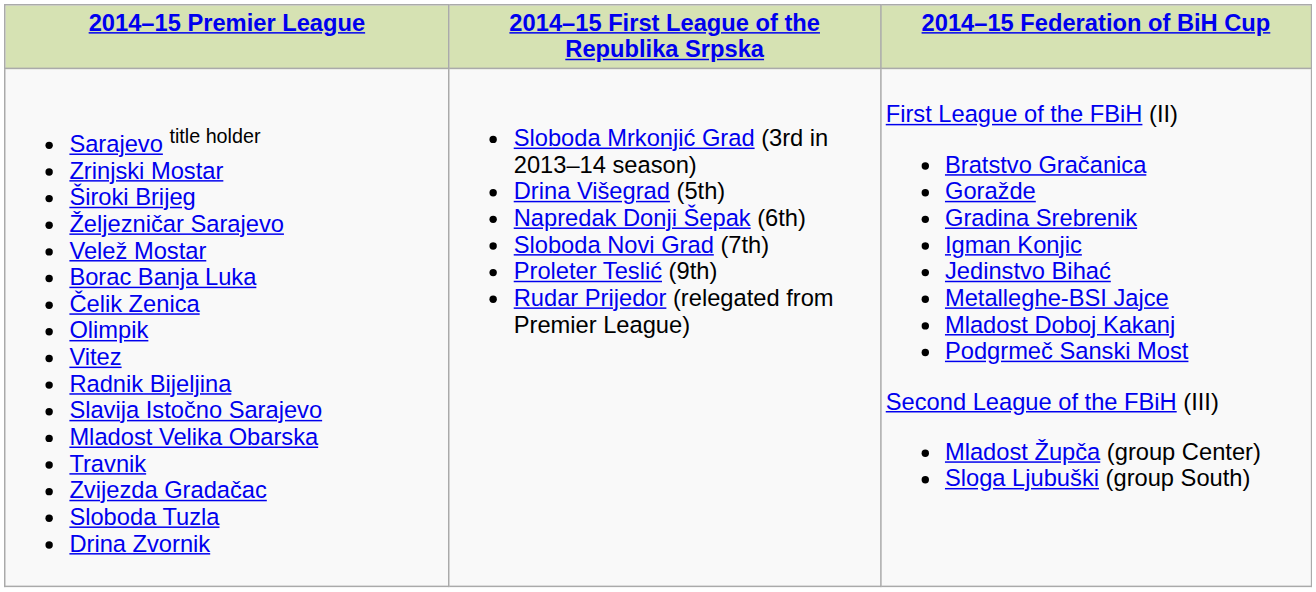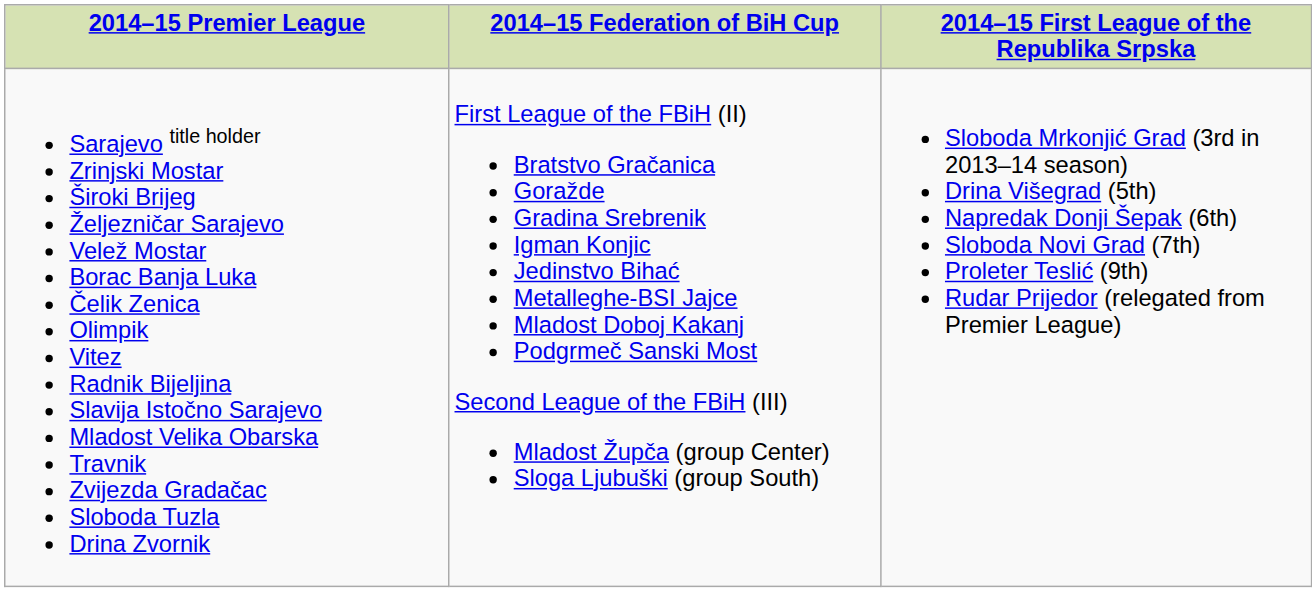columns swapped: (1096, 23) <-> (665, 36)
